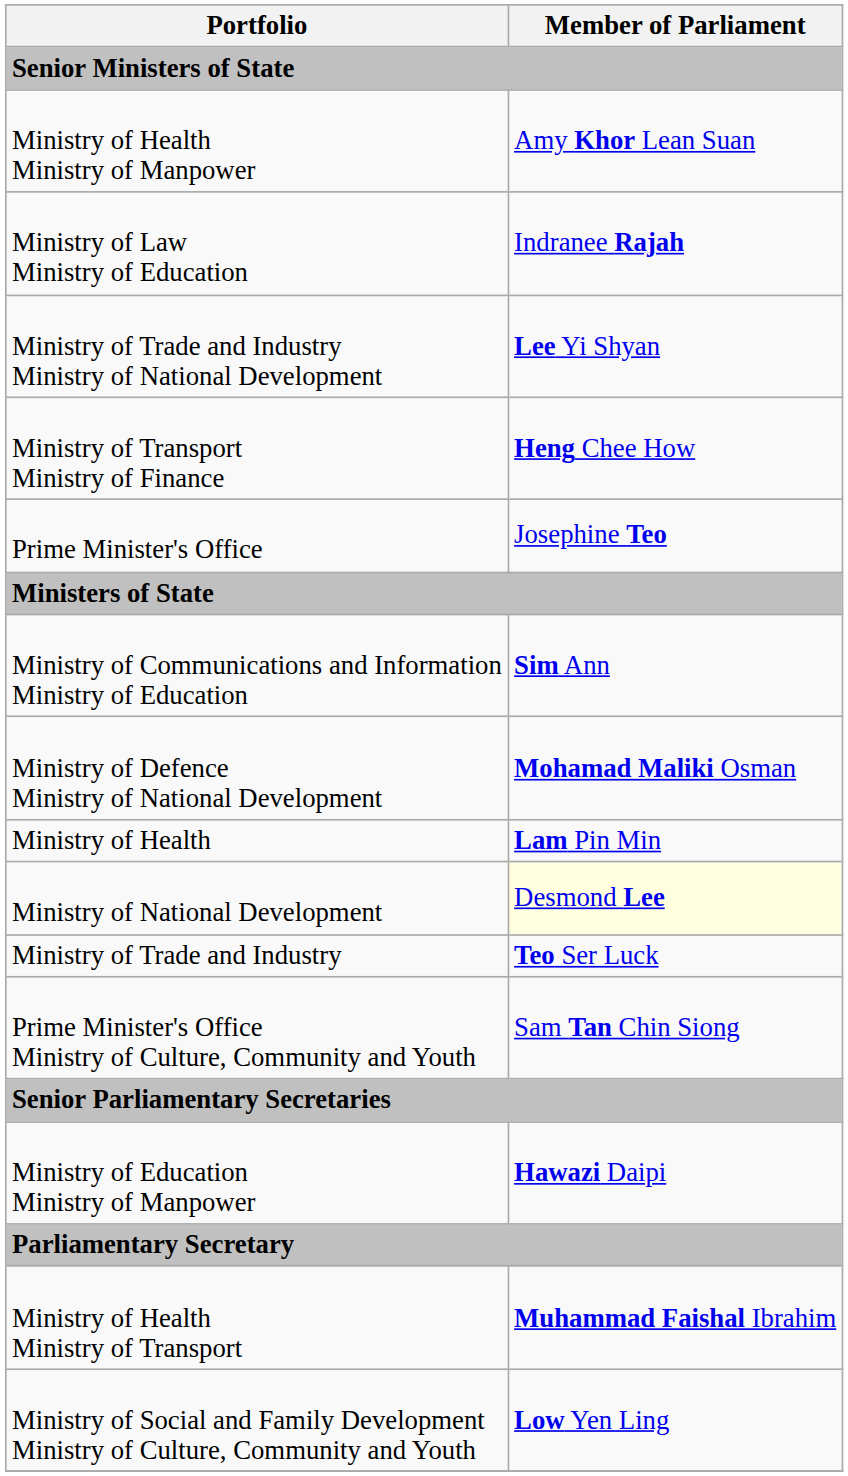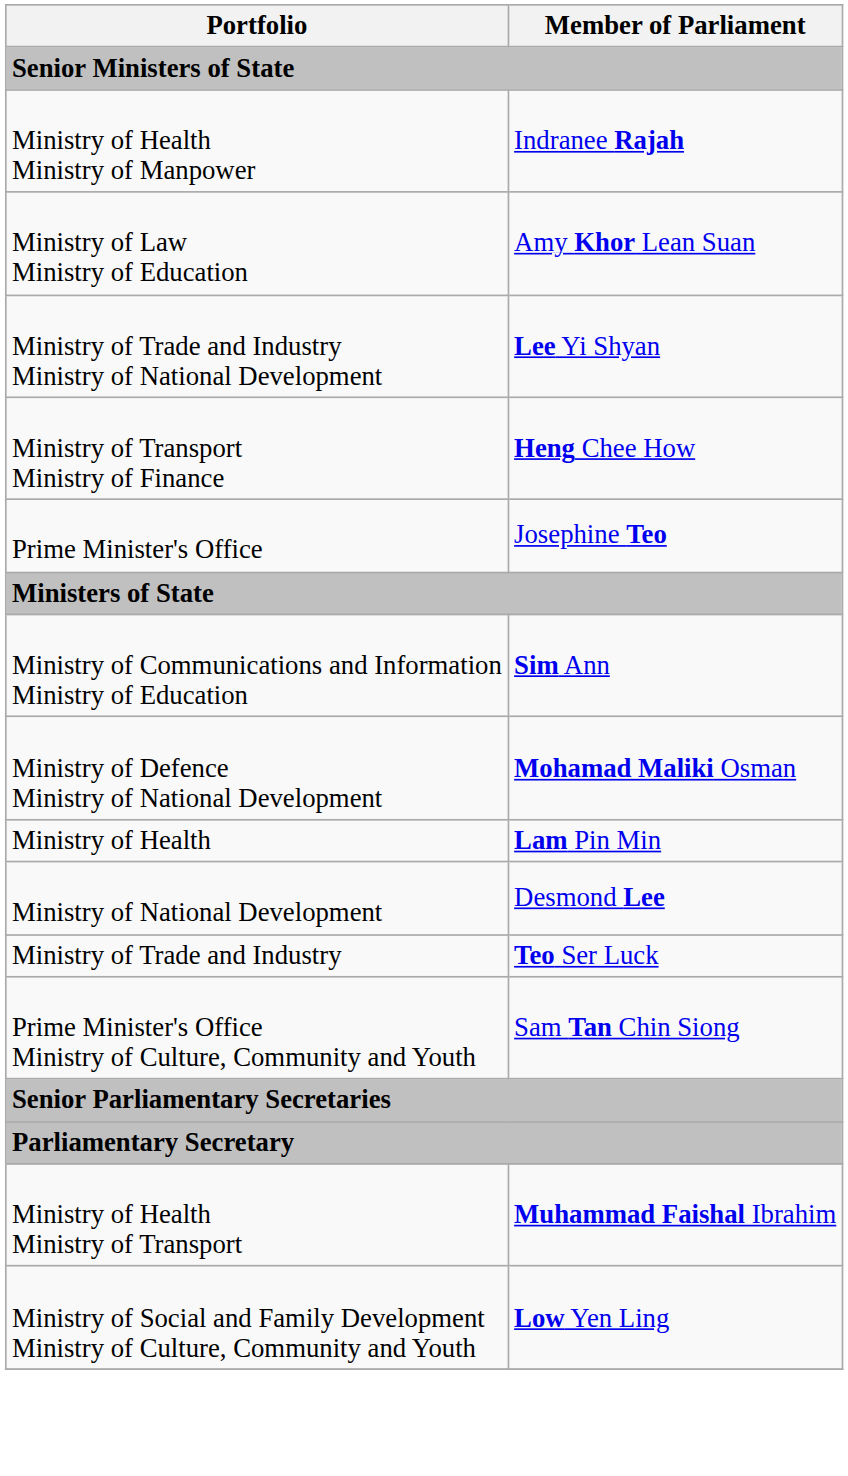(635, 140) Amy Khor Lean Suan -> (599, 140) Indranee Rajah
(599, 242) Indranee Rajah -> (635, 242) Amy Khor Lean Suan
(589, 897) lightyellow background -> (589, 897) no background
- row: (134, 1187)
